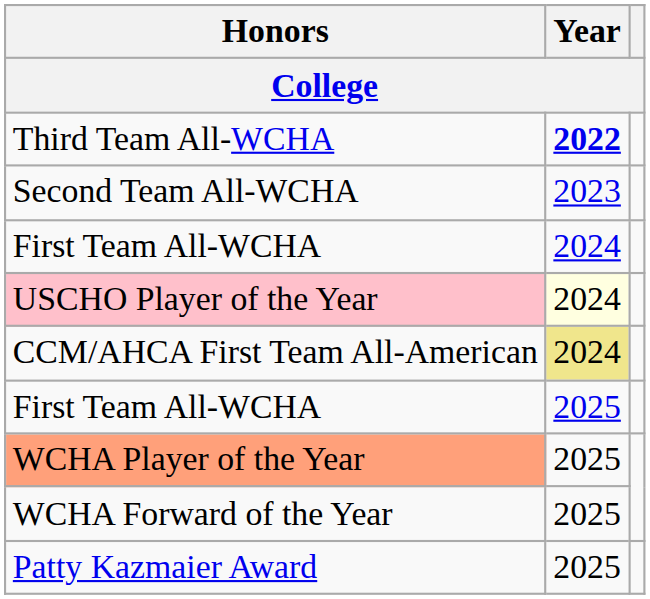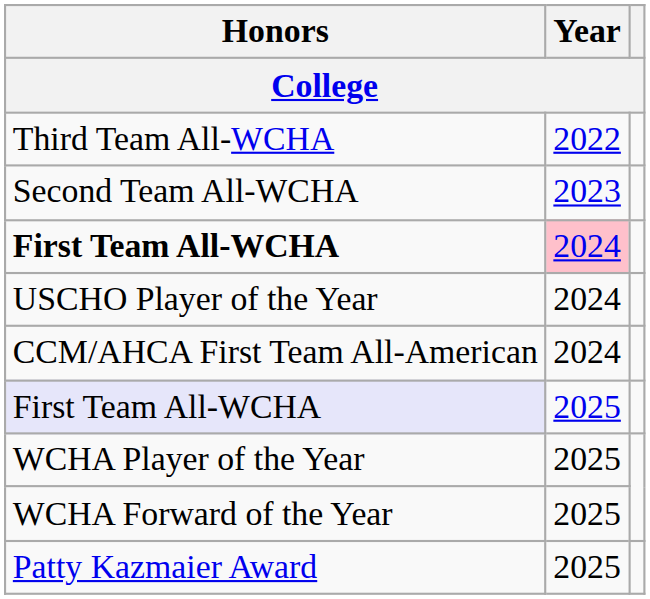(587, 138) bold -> (587, 138) normal
(167, 245) normal -> (176, 245) bold
(587, 245) no background -> (587, 245) pink background
(195, 298) pink background -> (195, 298) no background
(587, 298) lightyellow background -> (587, 298) no background
(587, 352) khaki background -> (587, 352) no background
(167, 406) no background -> (167, 406) lavender background
(189, 459) lightsalmon background -> (189, 459) no background
